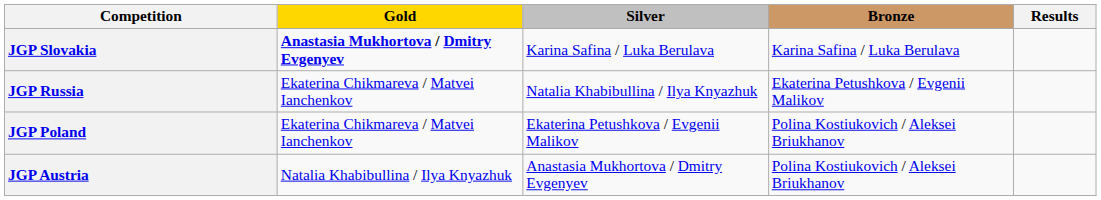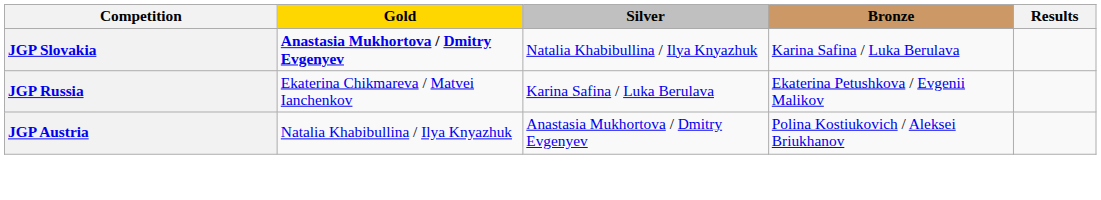(620, 49) Karina Safina / Luka Berulava -> (642, 49) Natalia Khabibullina / Ilya Knyazhuk
(642, 91) Natalia Khabibullina / Ilya Knyazhuk -> (620, 91) Karina Safina / Luka Berulava
- row: (47, 132)
